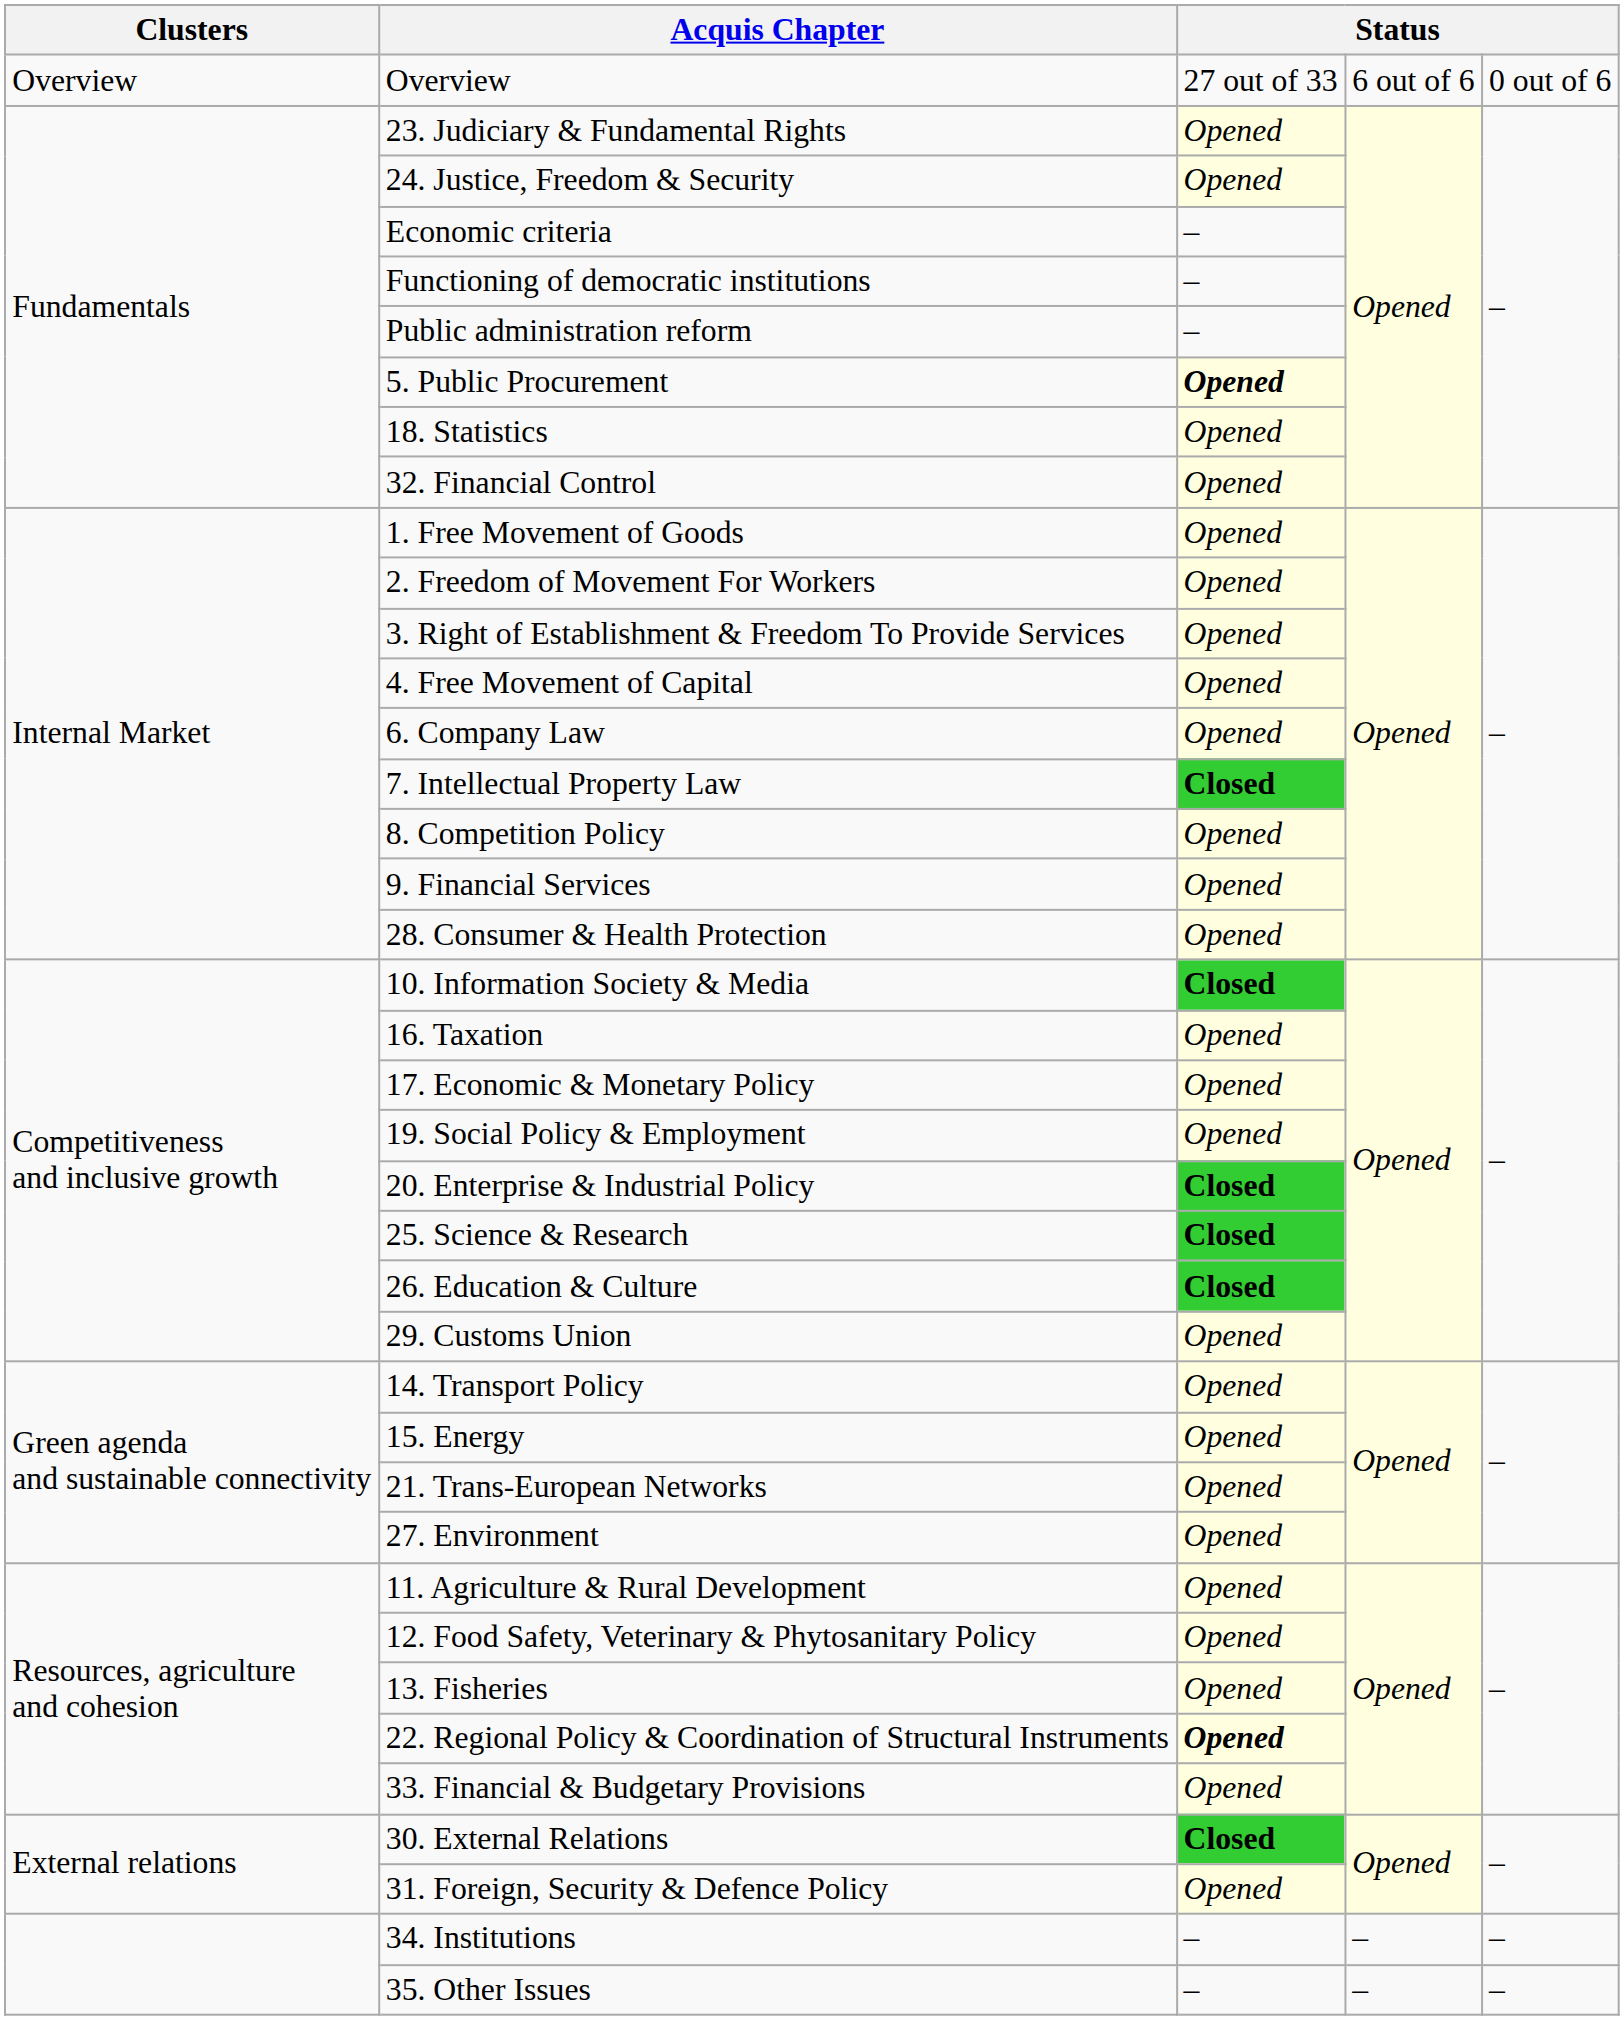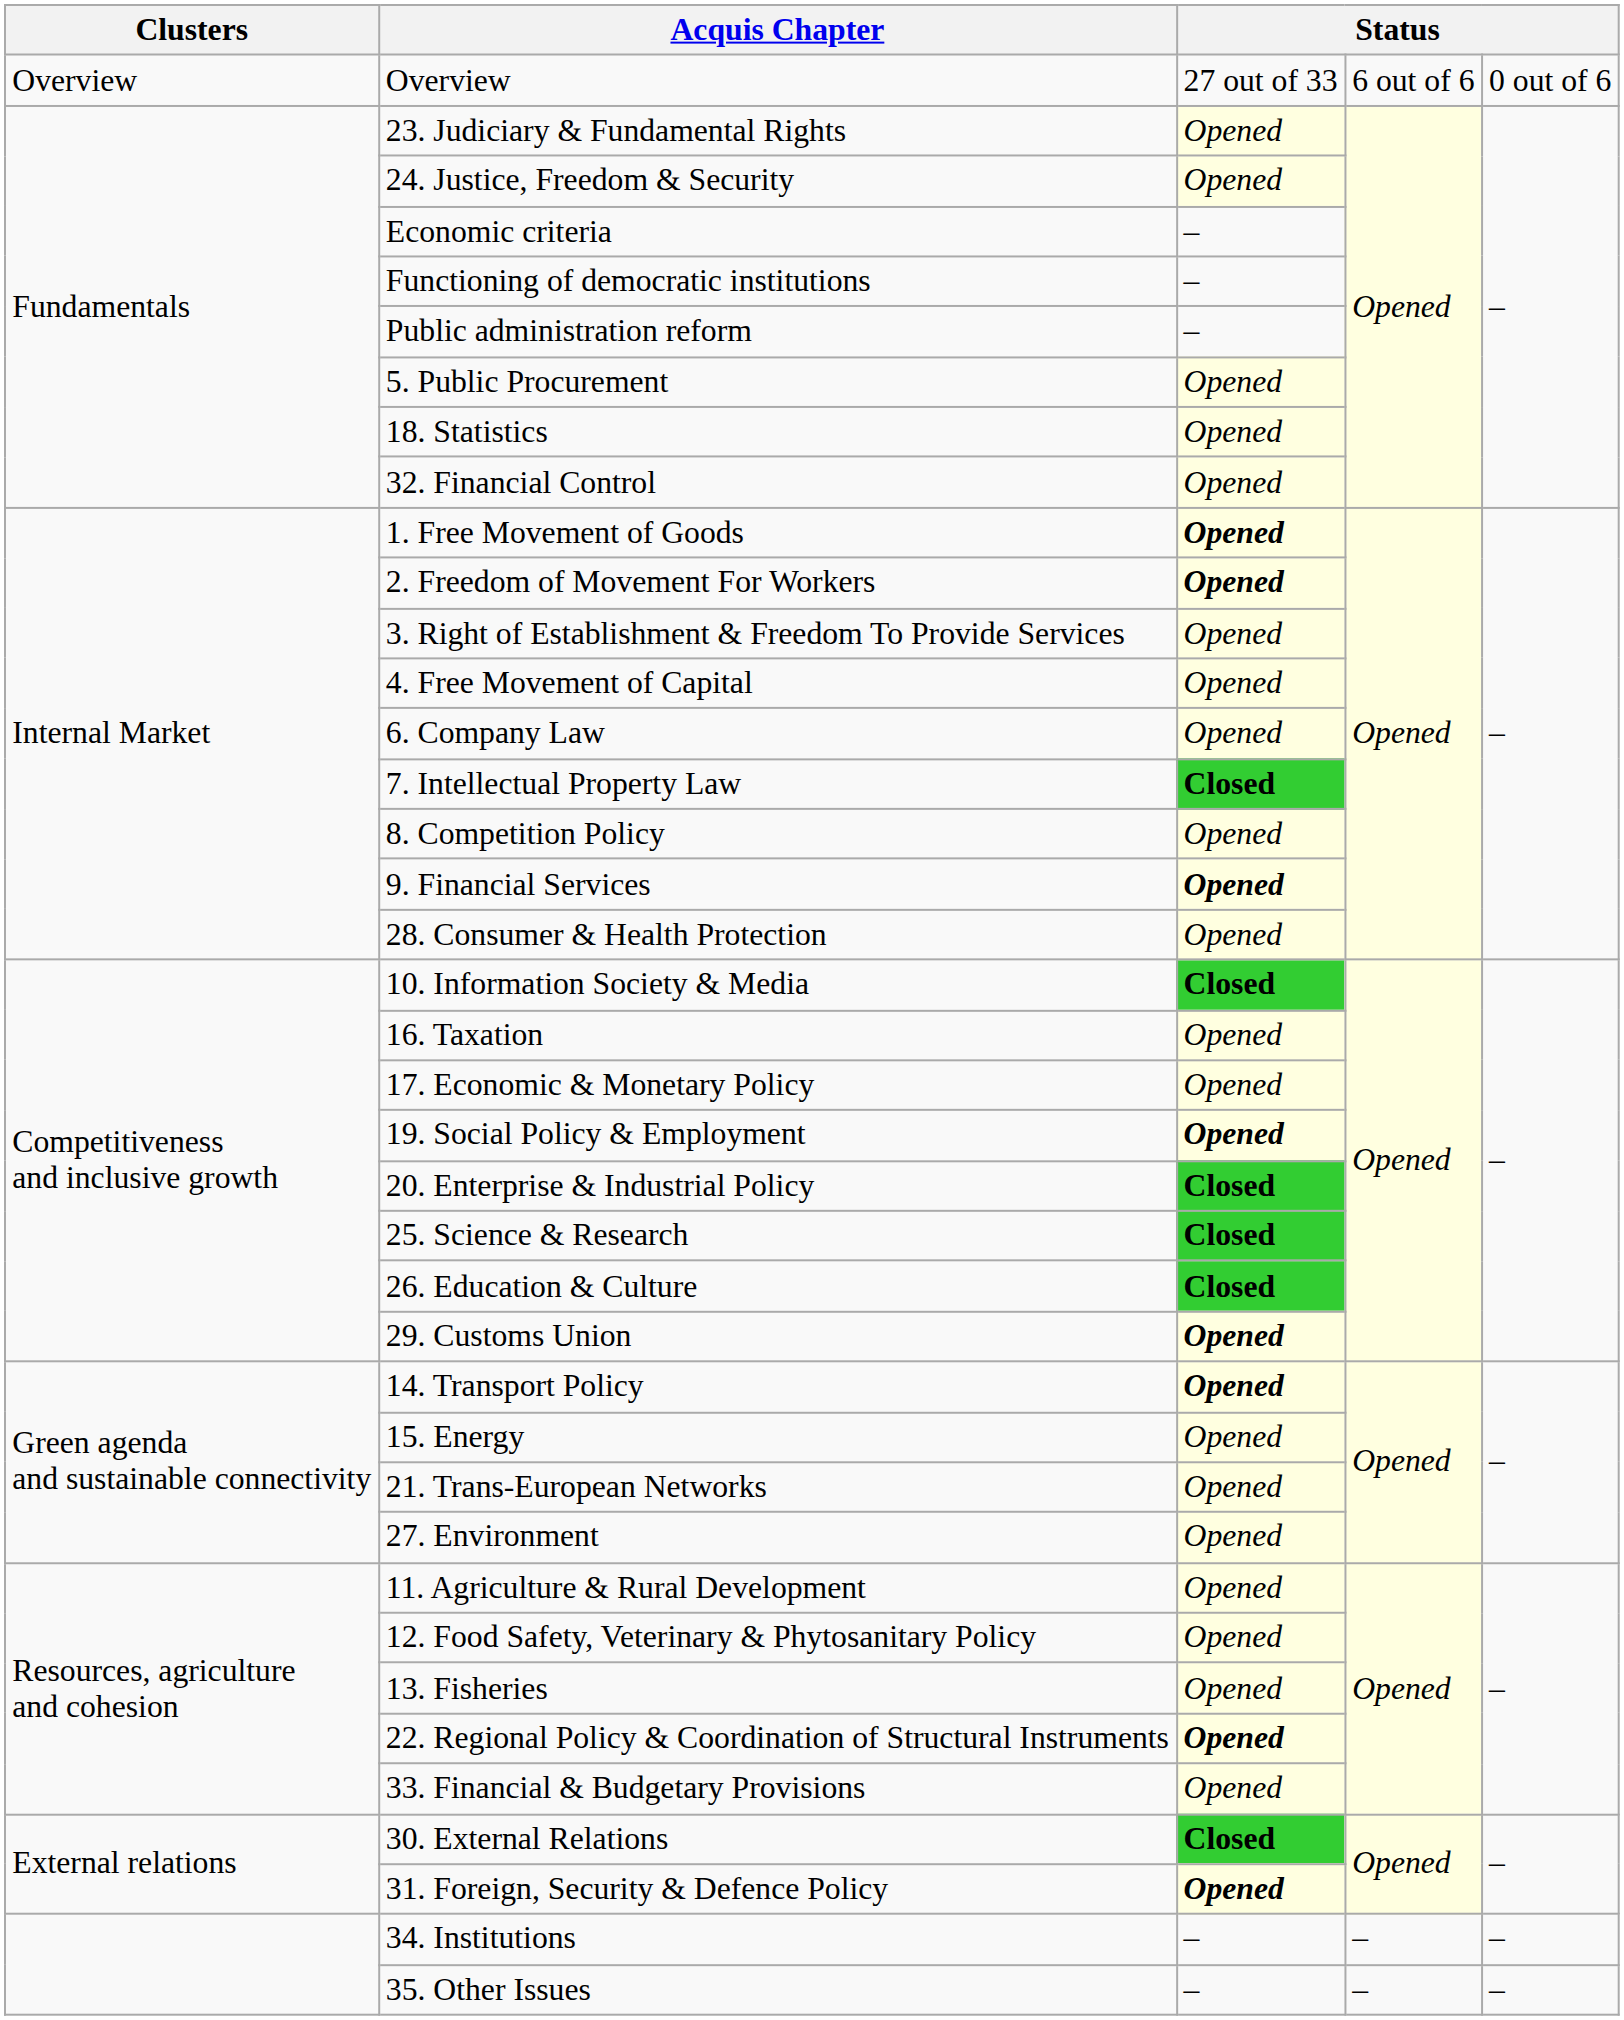(1234, 381) bold -> (1233, 381) normal
(1233, 532) normal -> (1234, 532) bold
(1233, 582) normal -> (1234, 582) bold
(1233, 883) normal -> (1234, 883) bold
(1233, 1134) normal -> (1234, 1134) bold
(1233, 1335) normal -> (1234, 1335) bold
(1233, 1386) normal -> (1234, 1386) bold
(1233, 1888) normal -> (1234, 1888) bold
